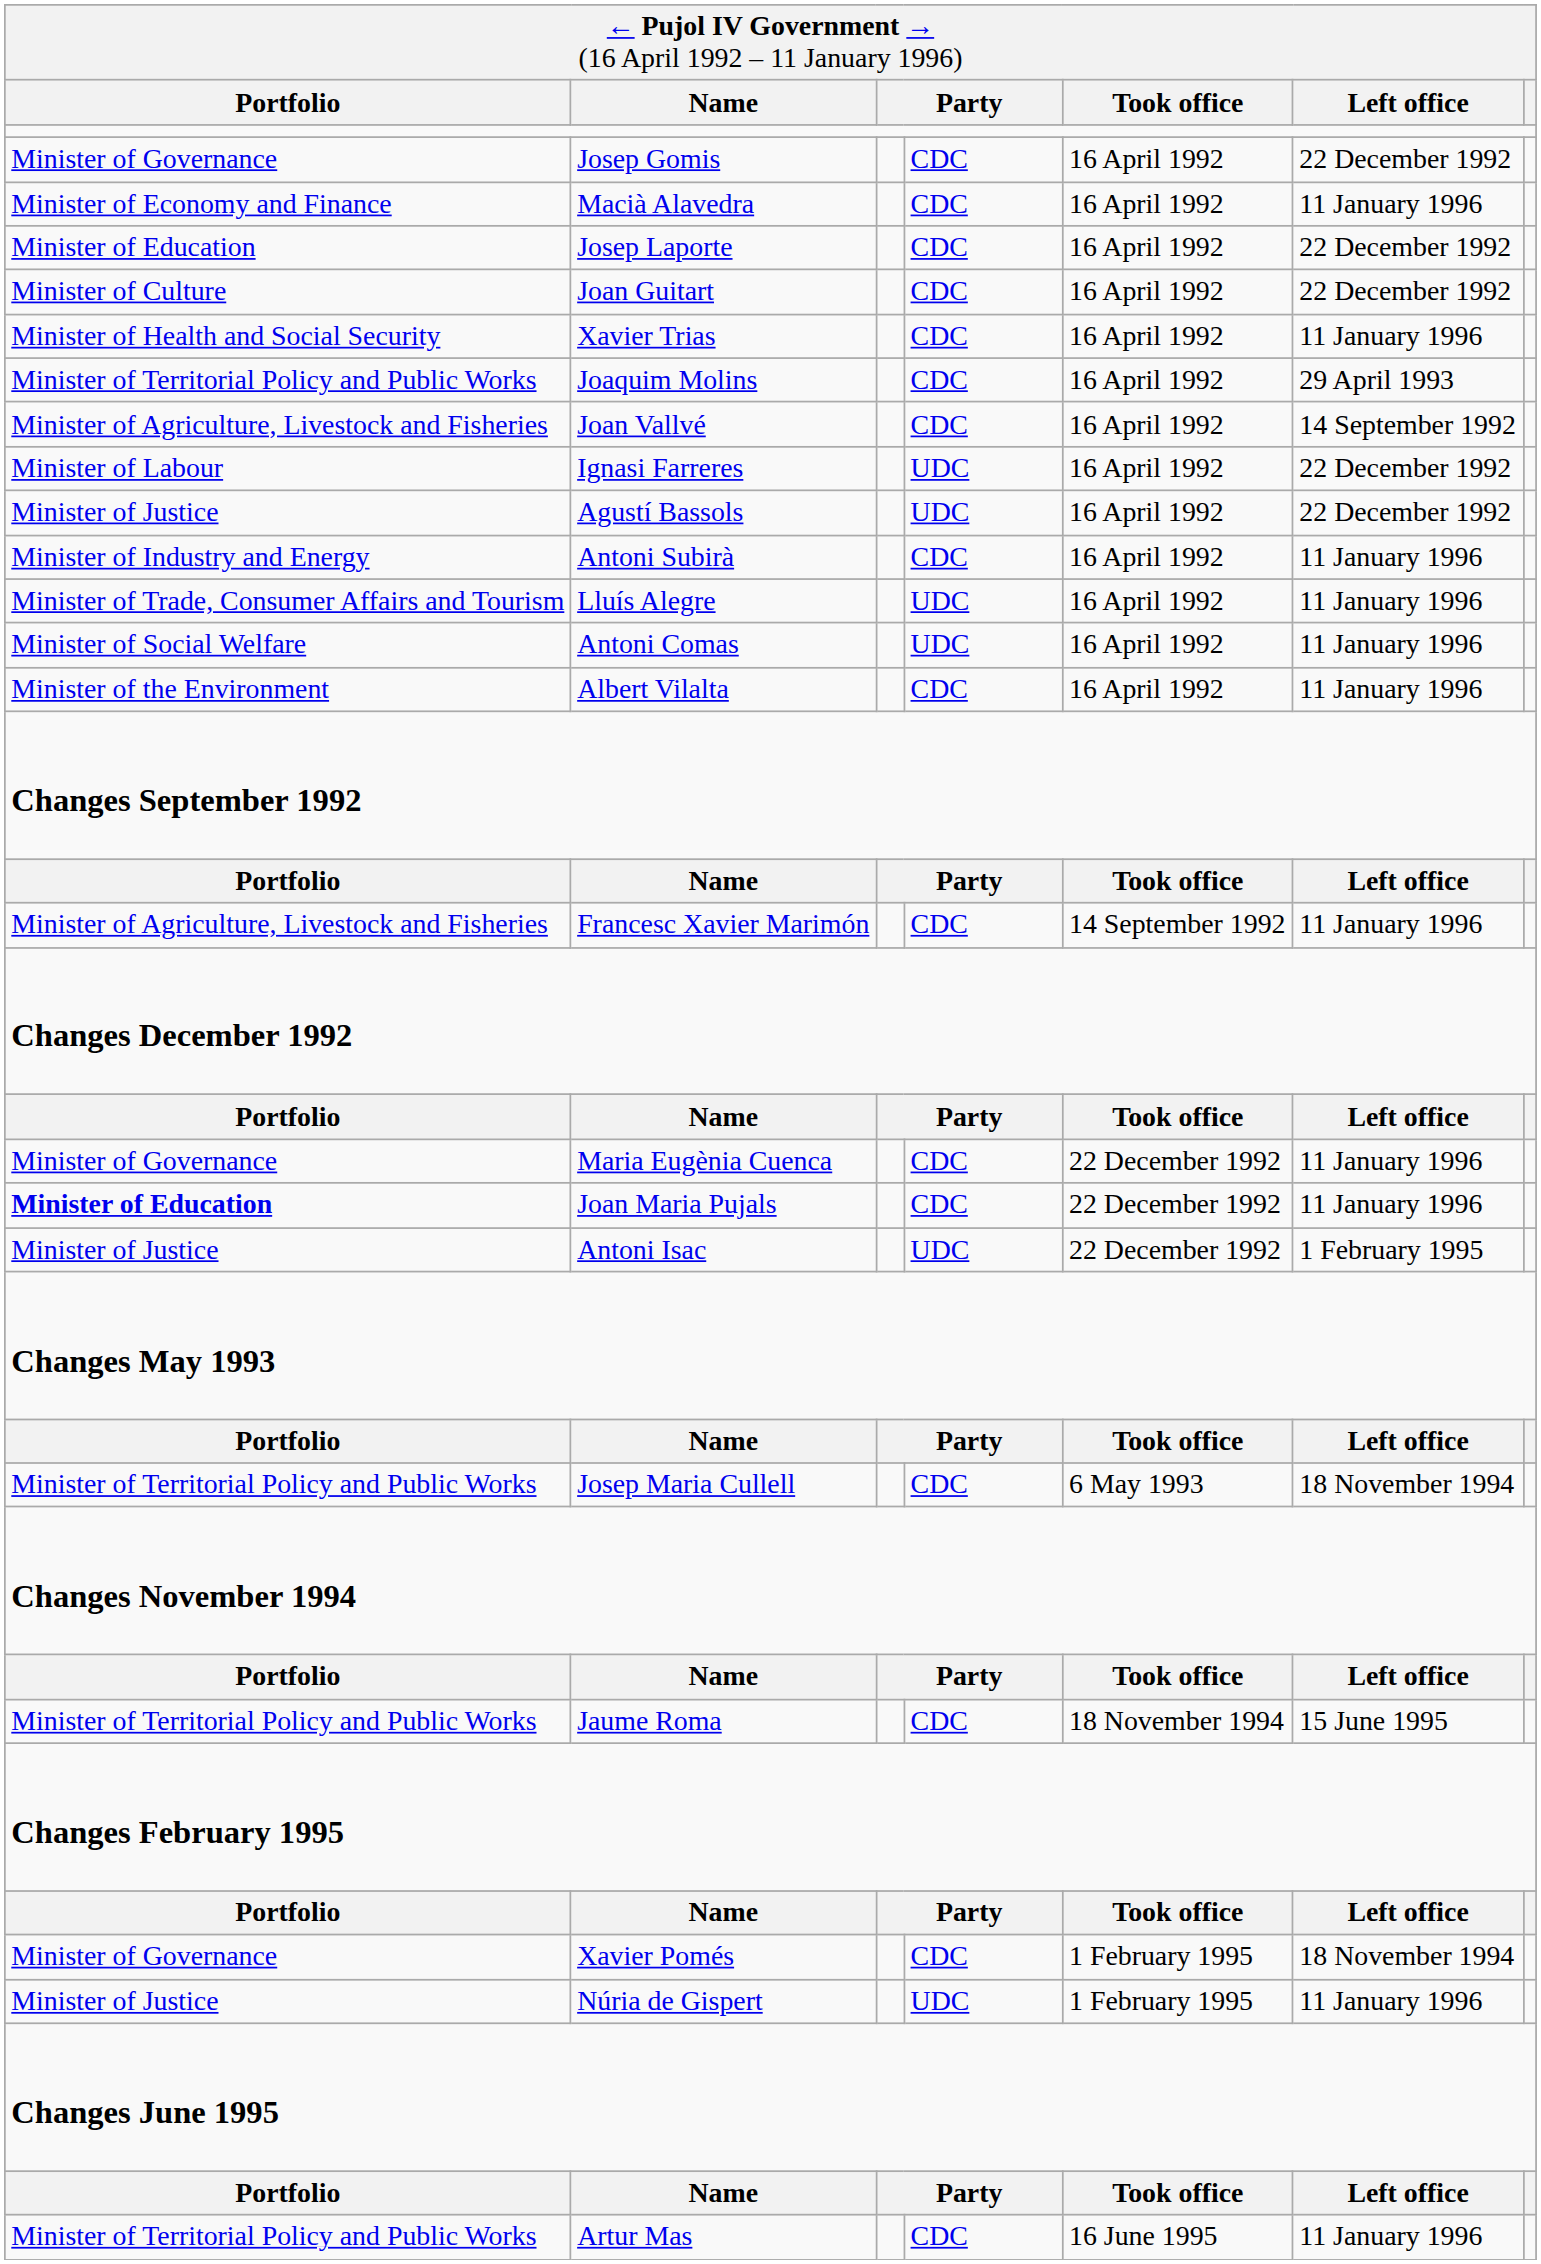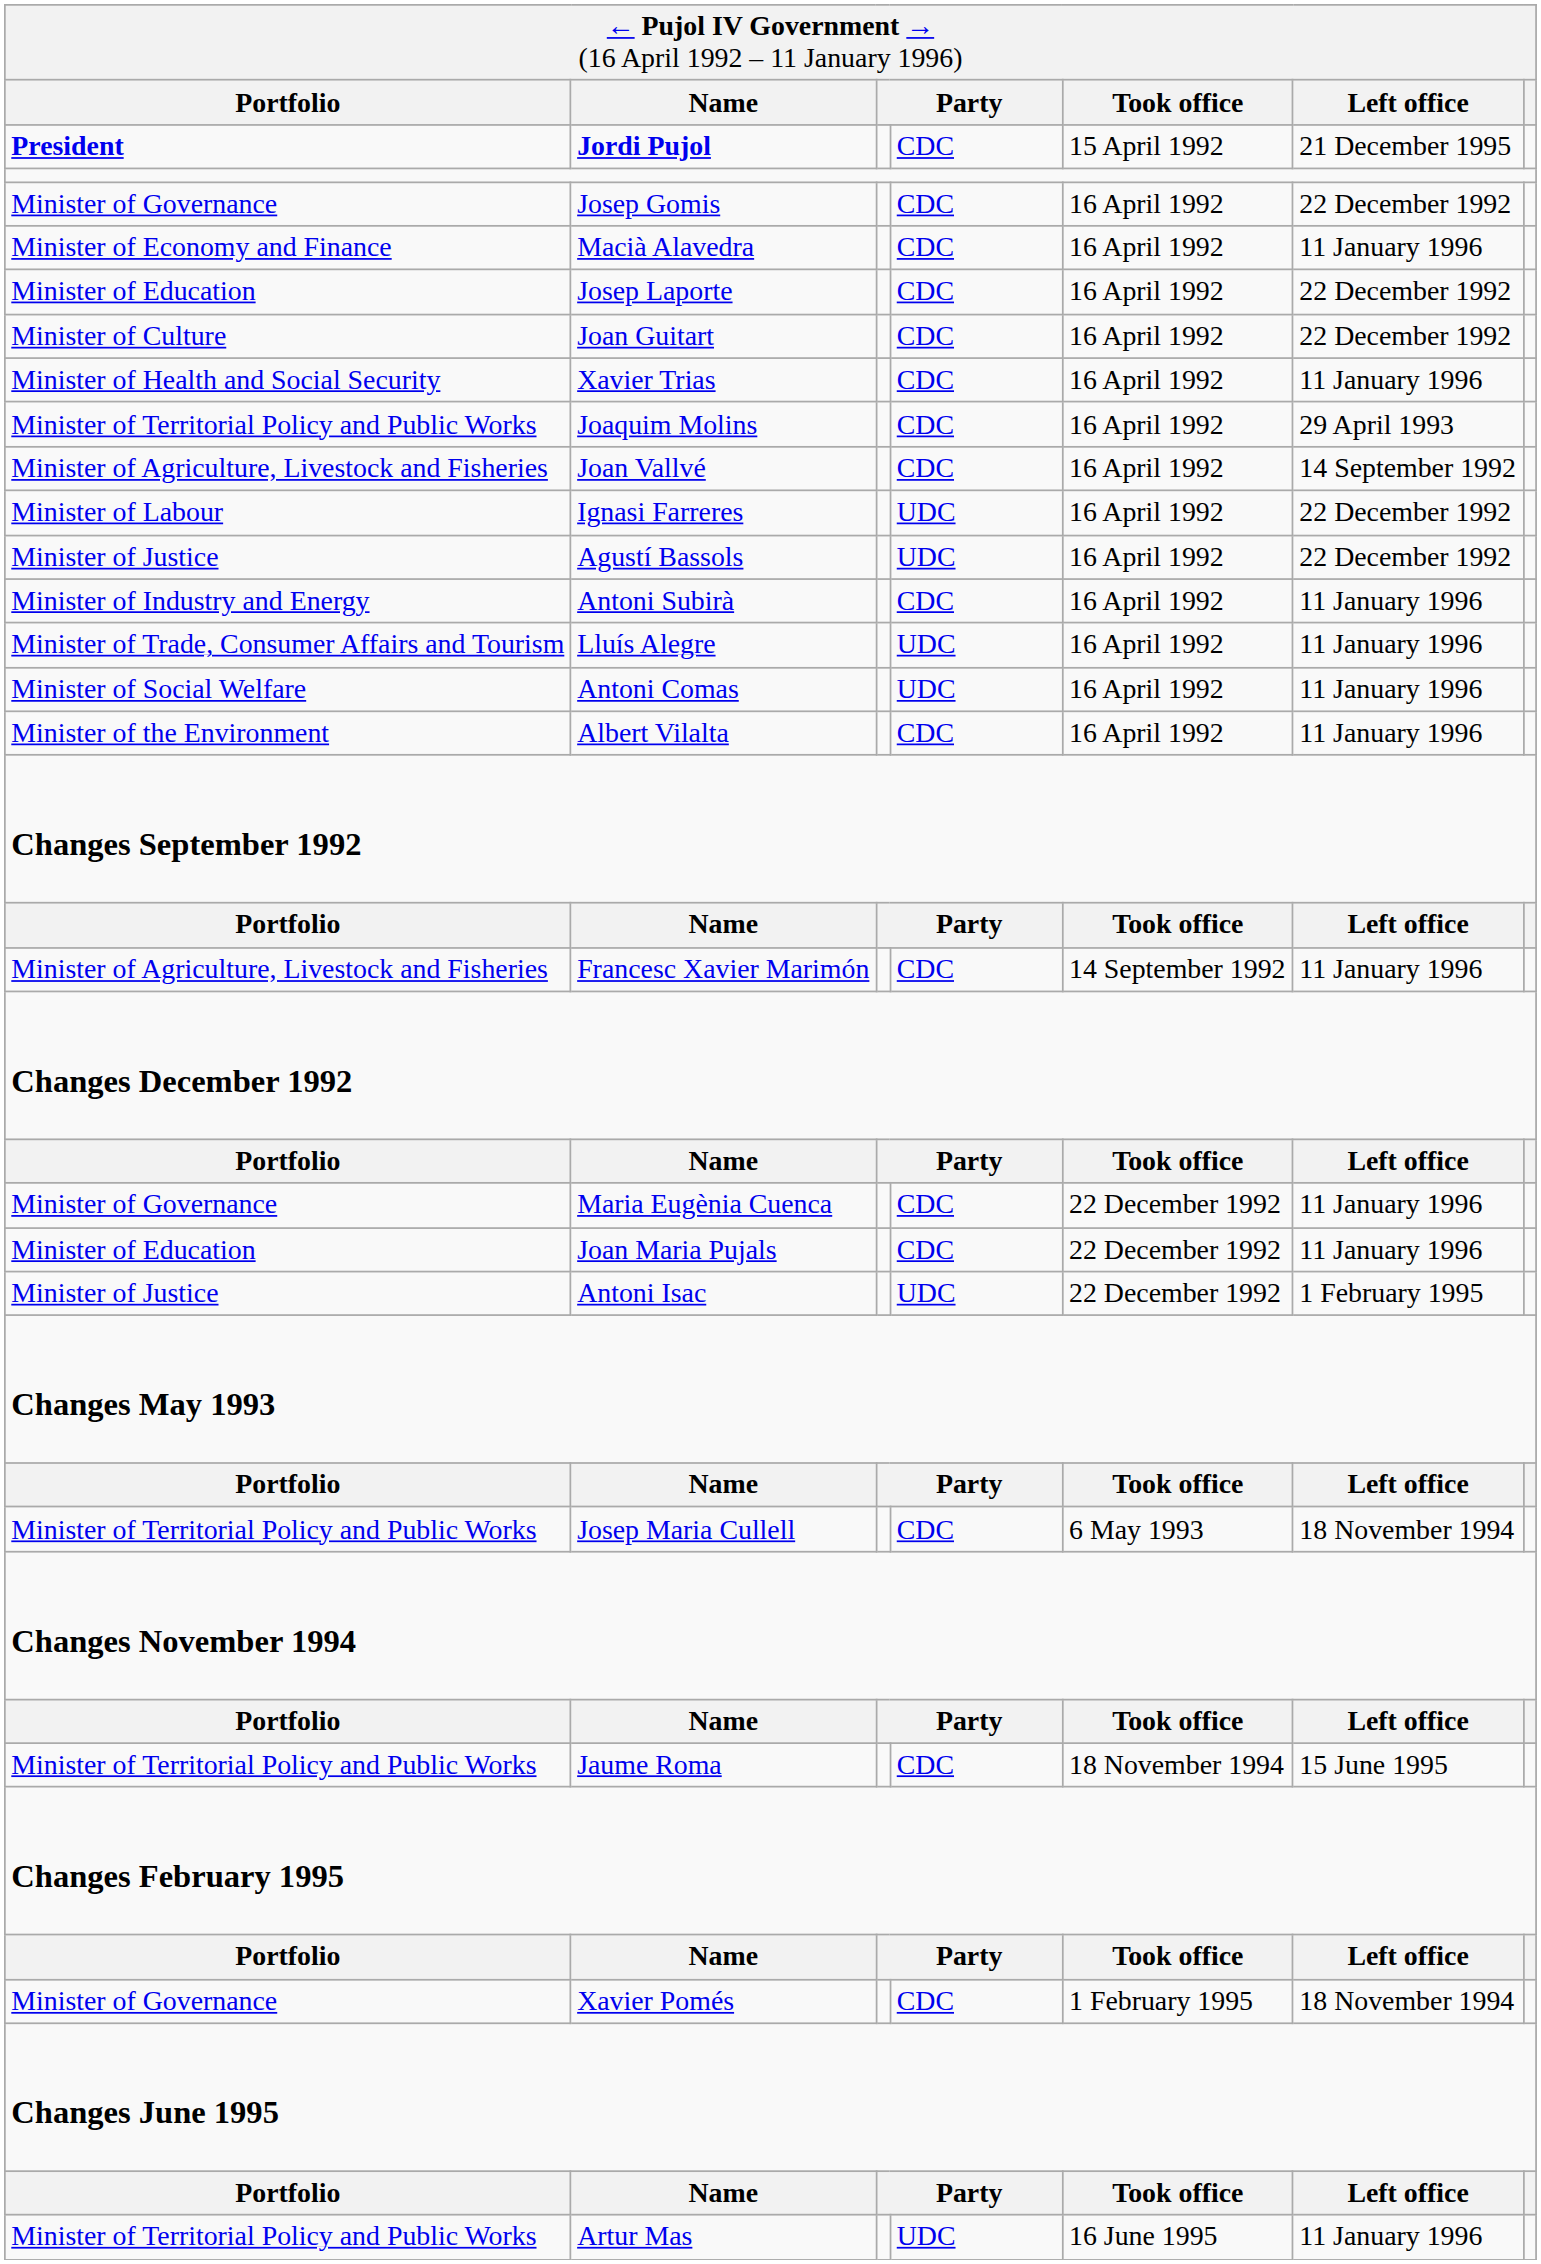+ row: (644, 146)
(142, 1204) bold -> (133, 1248) normal
- row: (670, 2000)
(939, 2236) CDC -> (926, 2236) UDC
